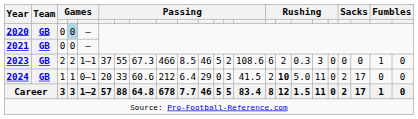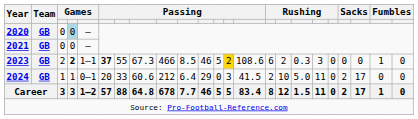(73, 61) normal -> (73, 61) bold
(106, 61) normal -> (106, 61) bold
(229, 61) no background -> (229, 61) gold background
(284, 76) bold -> (284, 76) normal
